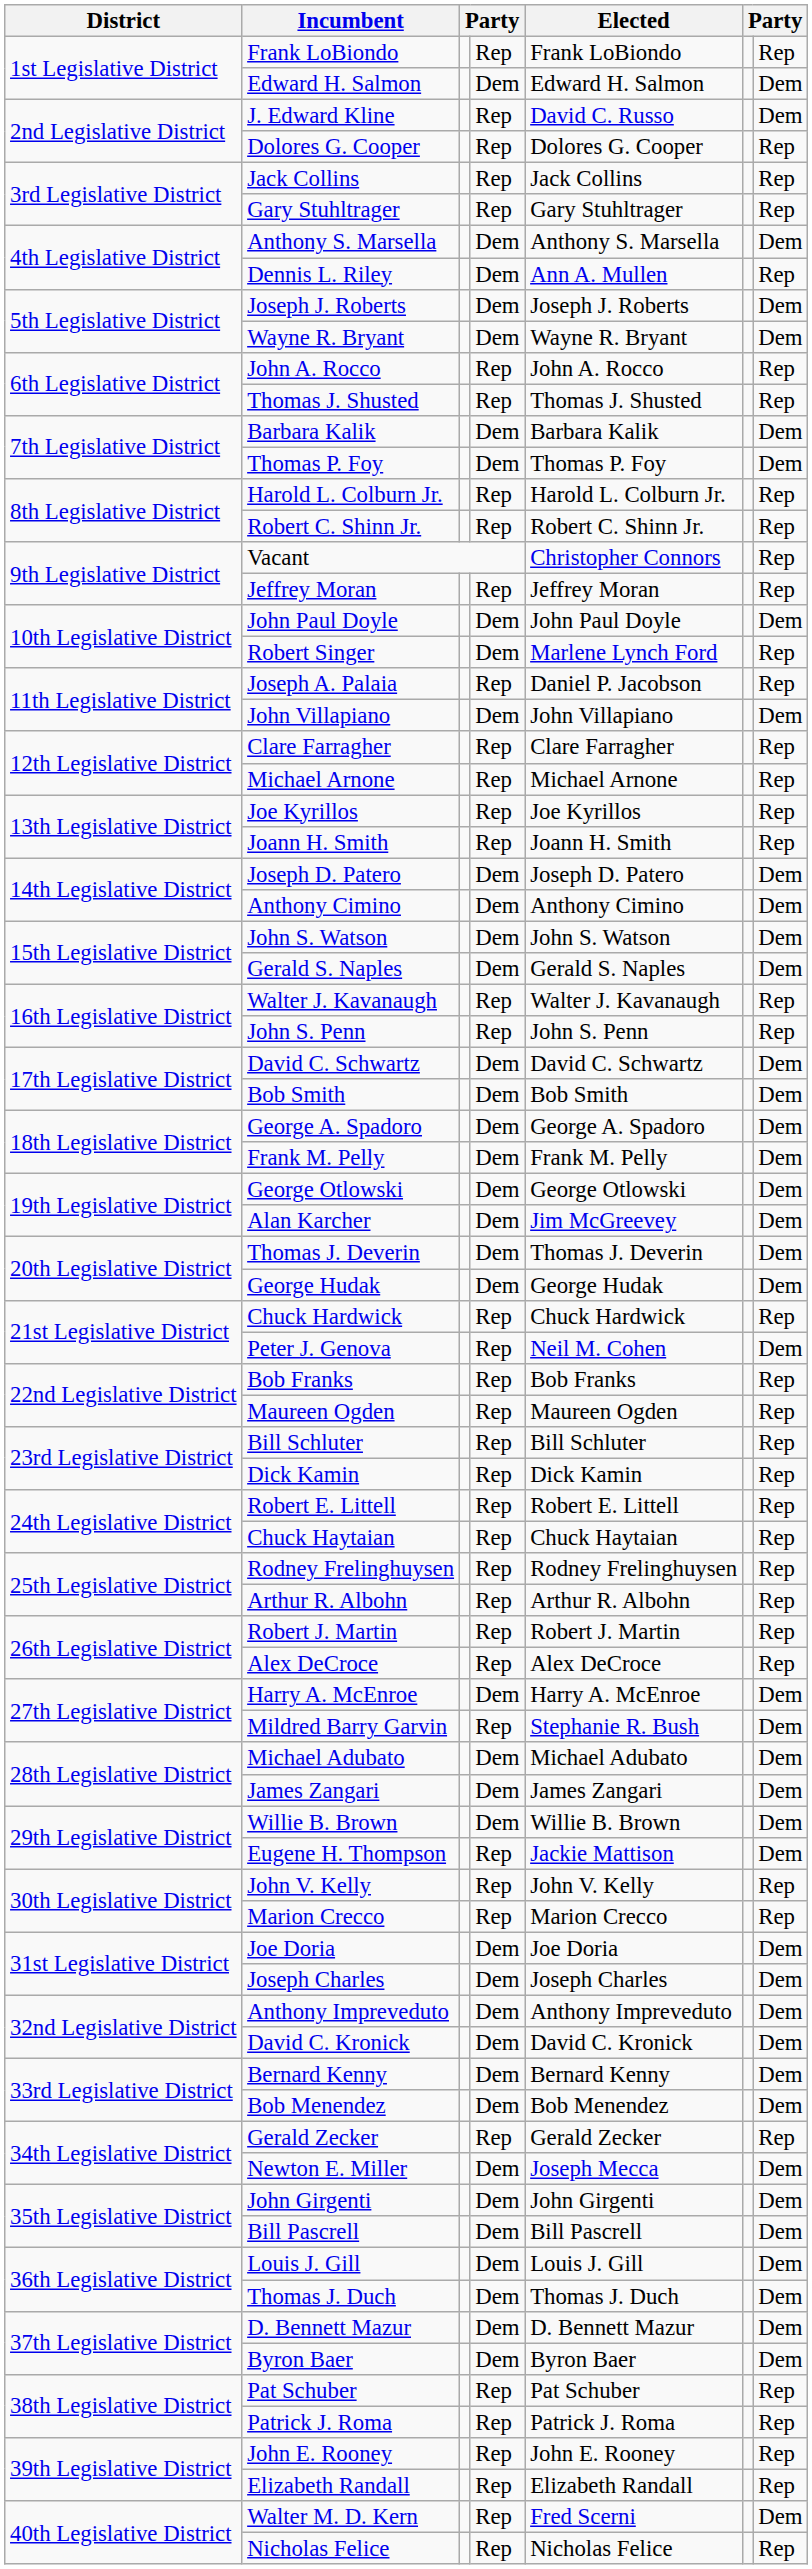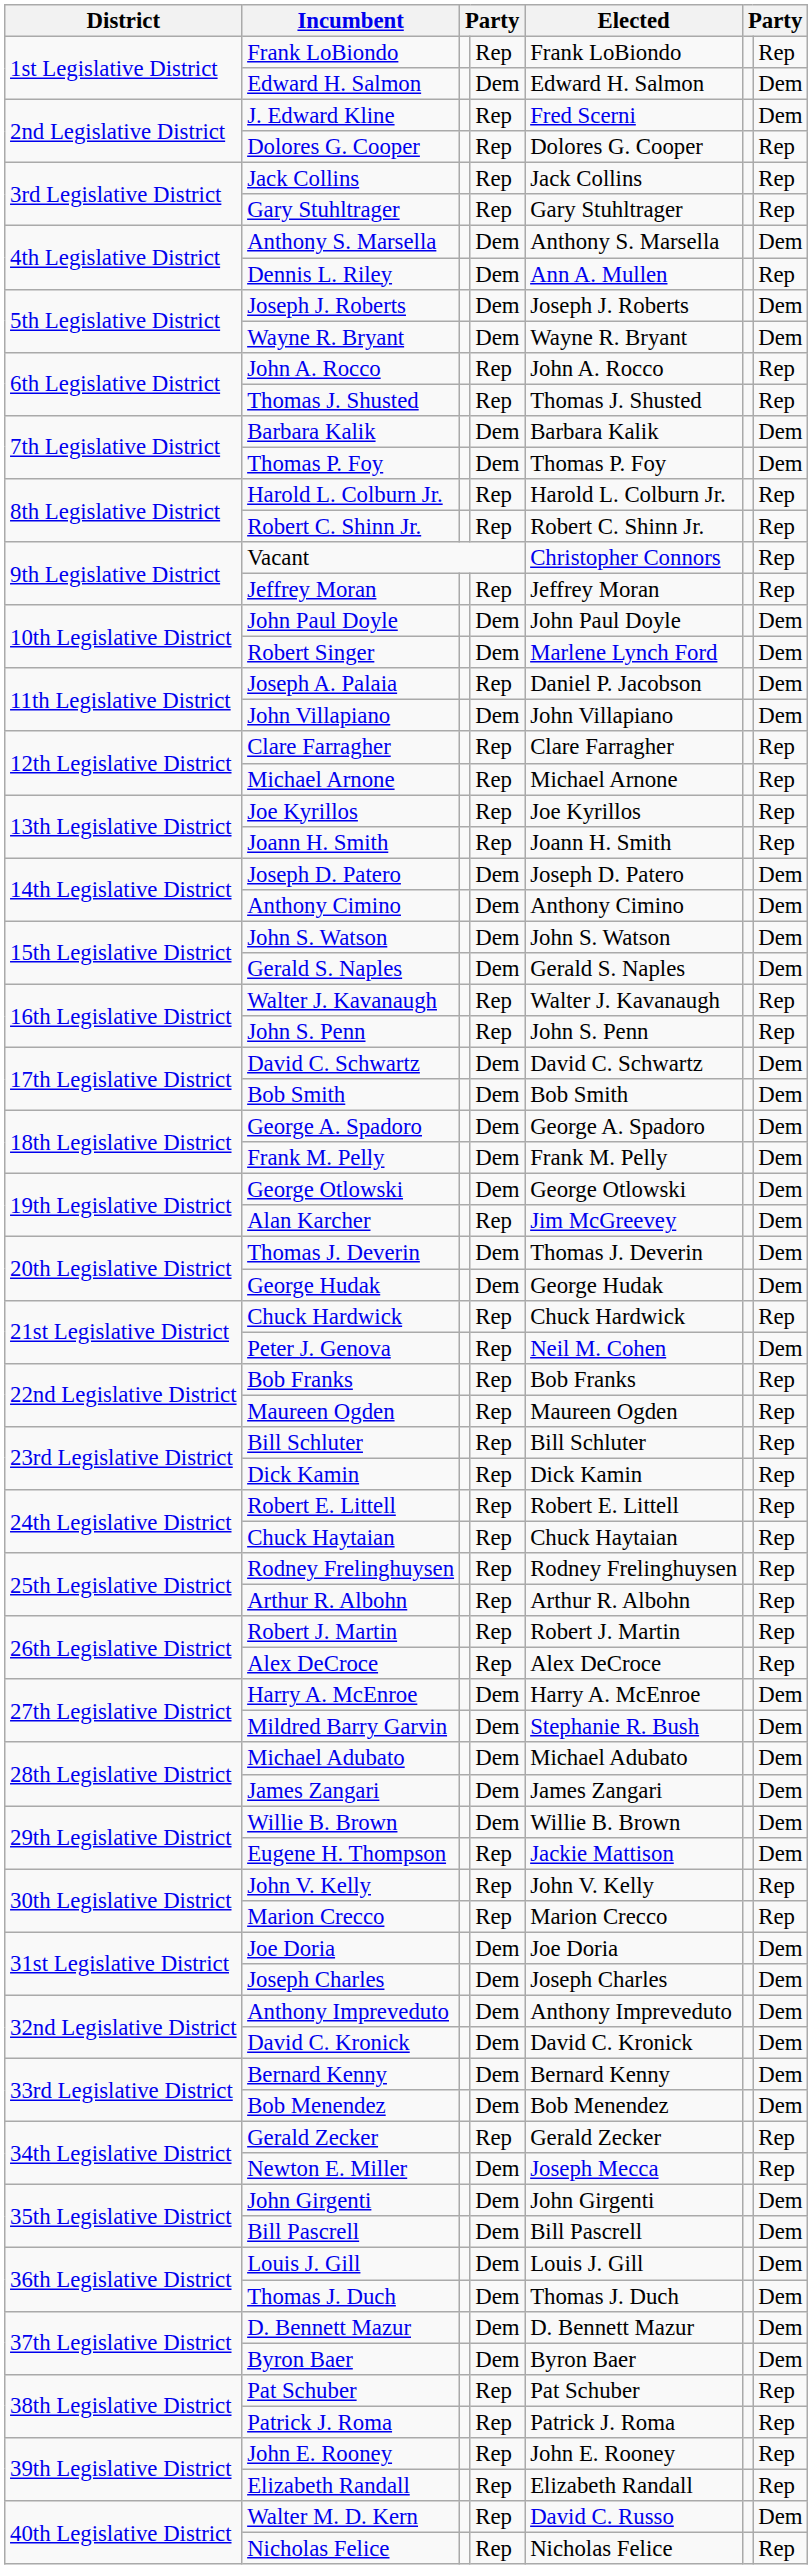(602, 115) David C. Russo -> (583, 115) Fred Scerni
(777, 652) Rep -> (780, 652) Dem
(777, 683) Rep -> (780, 683) Dem
(497, 1221) Dem -> (494, 1221) Rep
(494, 1726) Rep -> (497, 1726) Dem
(780, 2168) Dem -> (777, 2168) Rep
(583, 2516) Fred Scerni -> (602, 2516) David C. Russo
